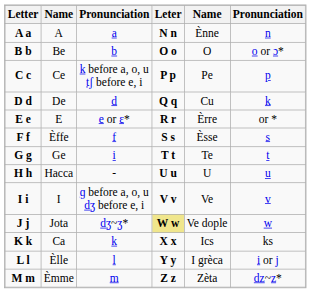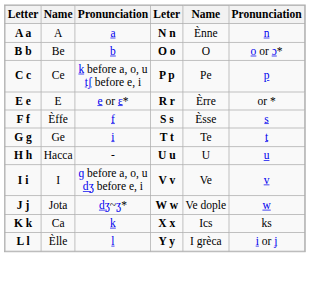- row: (23, 100)
(168, 223) khaki background -> (167, 205) no background
- row: (23, 278)
